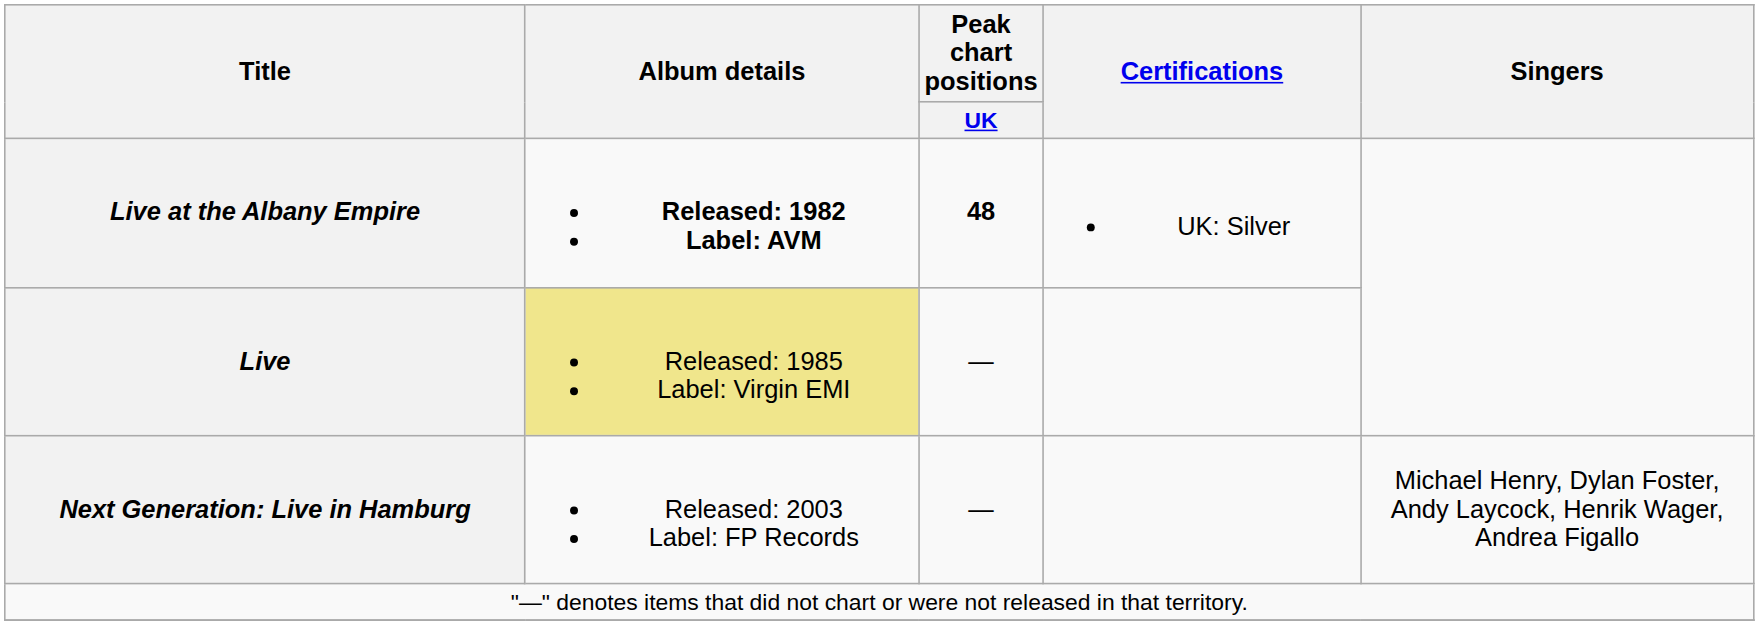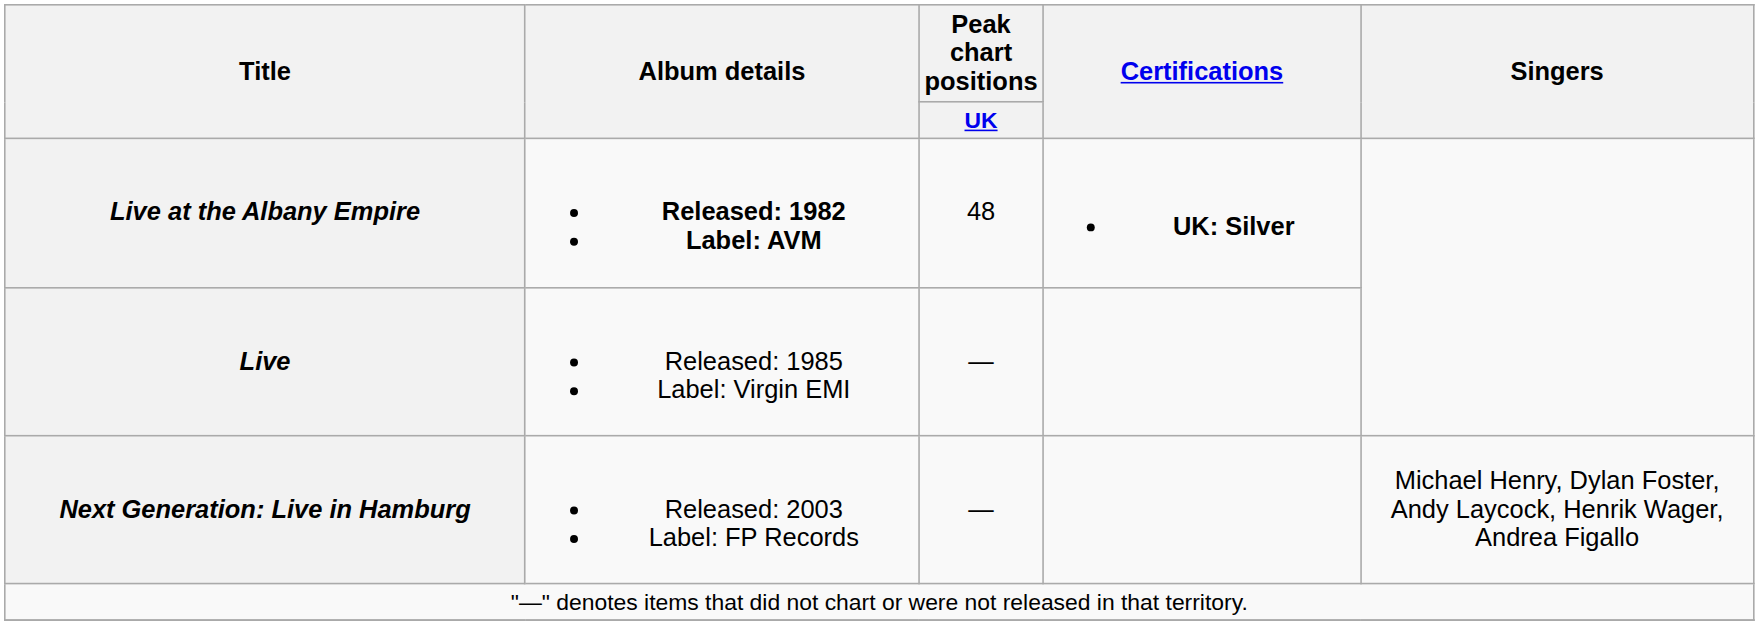(981, 212) bold -> (981, 212) normal
(1202, 227) normal -> (1202, 227) bold
(722, 376) khaki background -> (722, 376) no background
